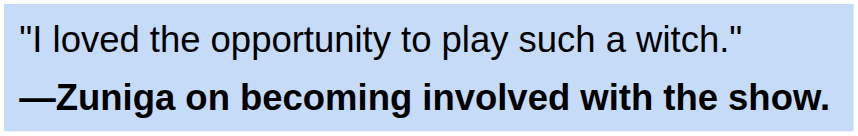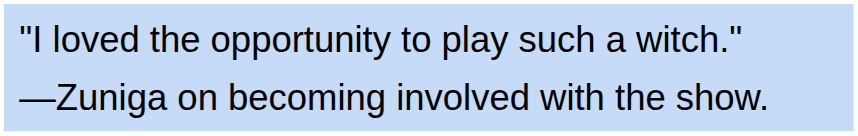(425, 96) bold -> (394, 96) normal
